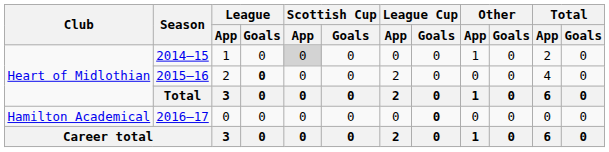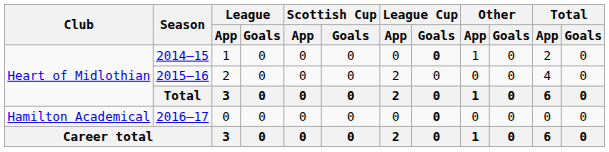(303, 55) lightgrey background -> (303, 55) no background
(436, 55) normal -> (436, 55) bold
(262, 76) bold -> (262, 76) normal
